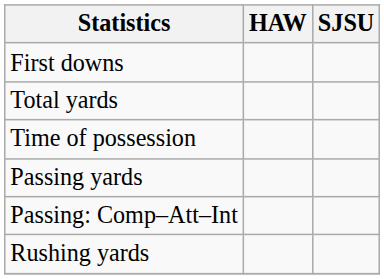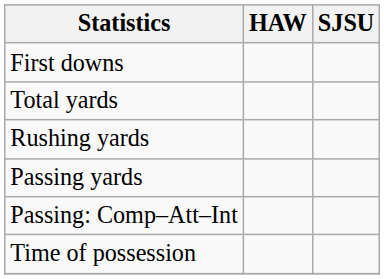rows swapped: (80, 253) <-> (103, 138)
